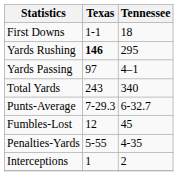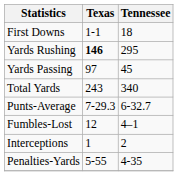(130, 69) 4–1 -> (127, 69) 45
(127, 124) 45 -> (130, 124) 4–1
rows swapped: (38, 161) <-> (43, 143)
